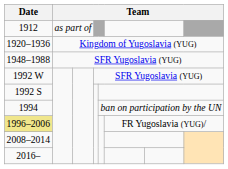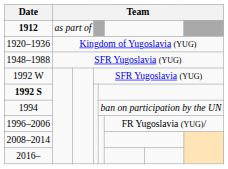(28, 28) normal -> (28, 28) bold
(28, 92) normal -> (28, 92) bold
(28, 124) khaki background -> (28, 124) no background
